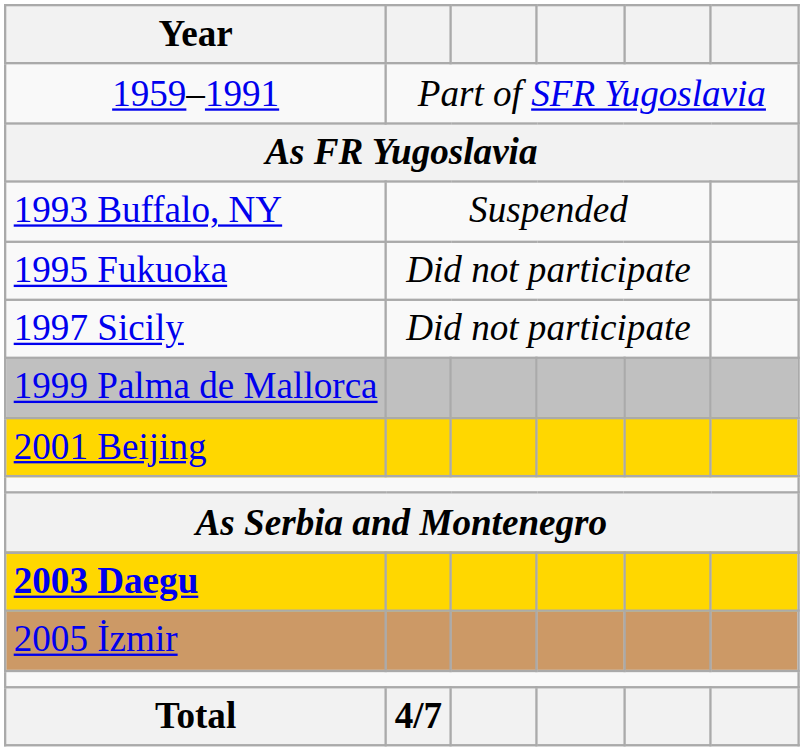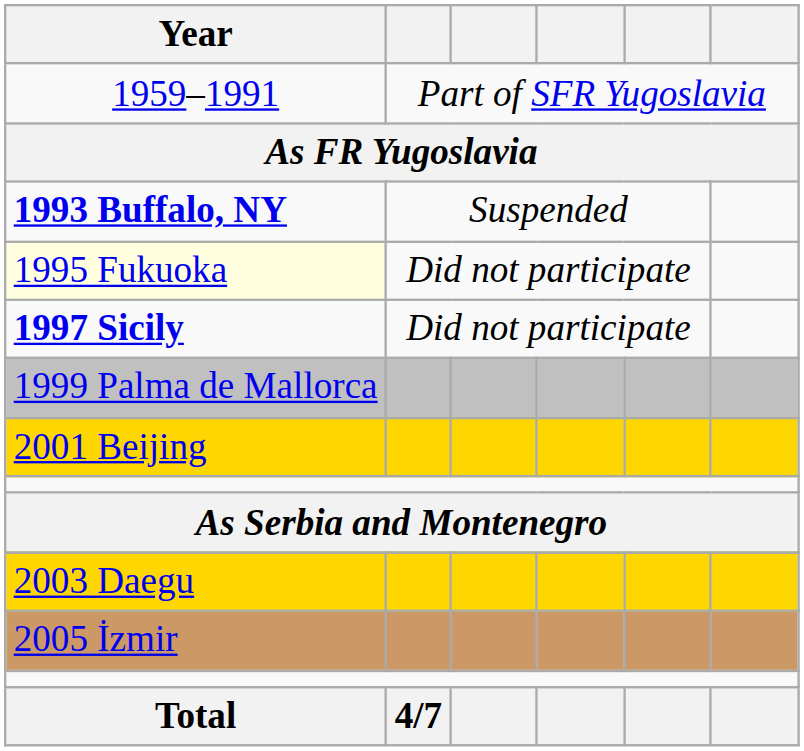(148, 210) normal -> (150, 210) bold
(120, 269) no background -> (120, 269) lightyellow background
(99, 328) normal -> (99, 328) bold
(106, 580) bold -> (104, 580) normal
